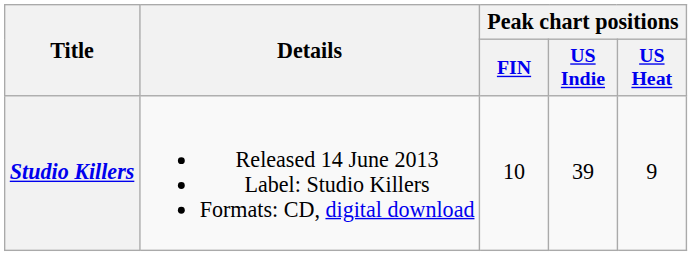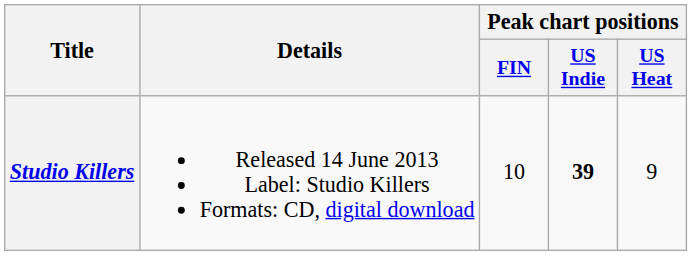(583, 172) normal -> (583, 172) bold
